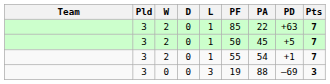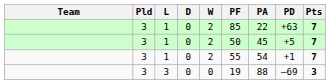columns swapped: (166, 12) <-> (210, 12)
